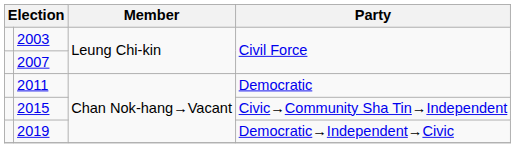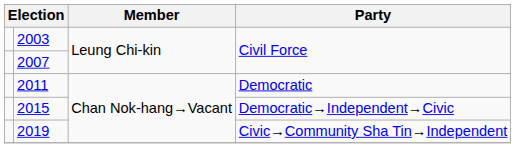(373, 108) Civic→Community Sha Tin→Independent -> (346, 108) Democratic→Independent→Civic
(346, 131) Democratic→Independent→Civic -> (373, 131) Civic→Community Sha Tin→Independent
